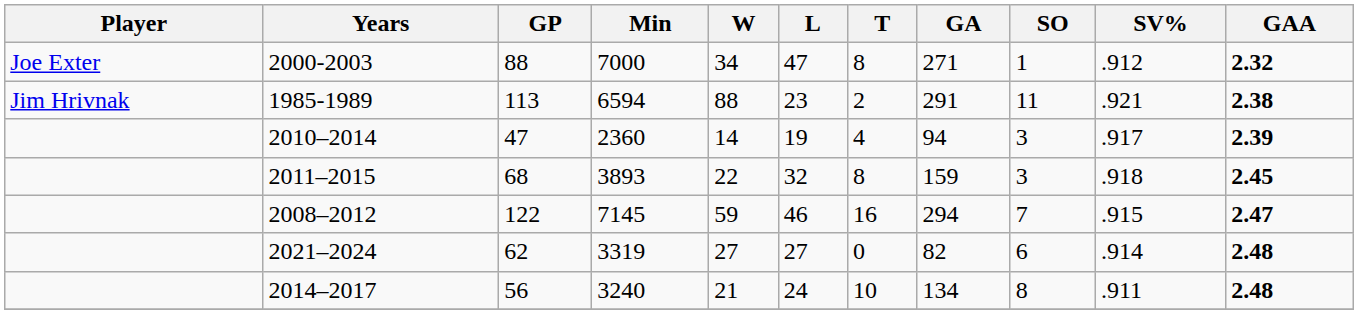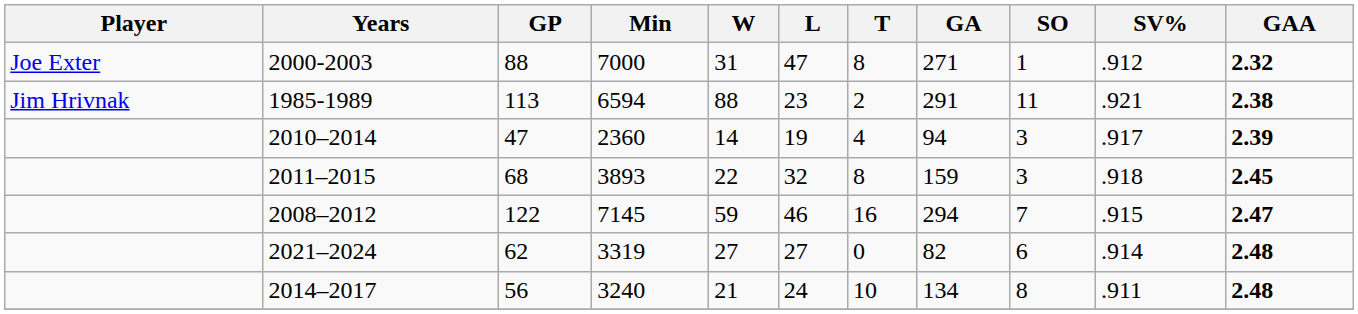(726, 61) 34 -> (726, 61) 31
